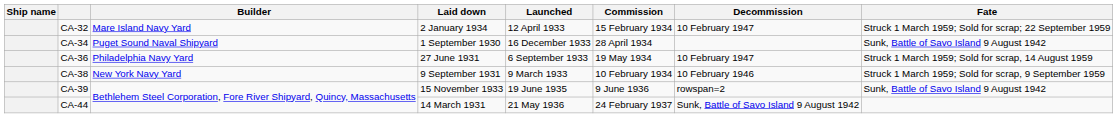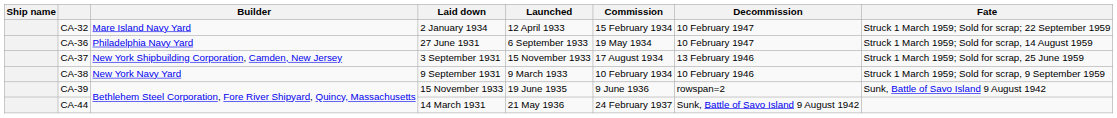- row: (74, 43)
+ row: (74, 58)
